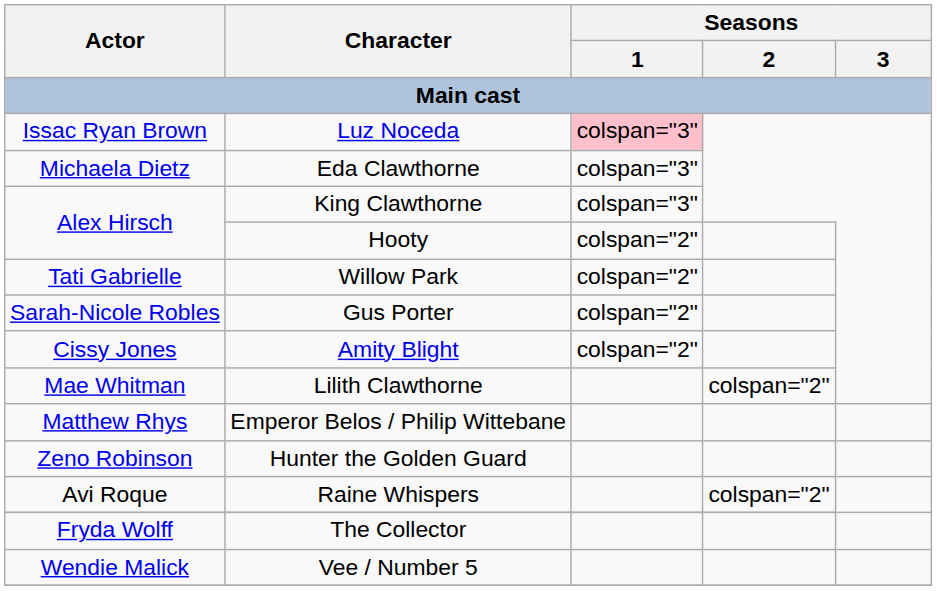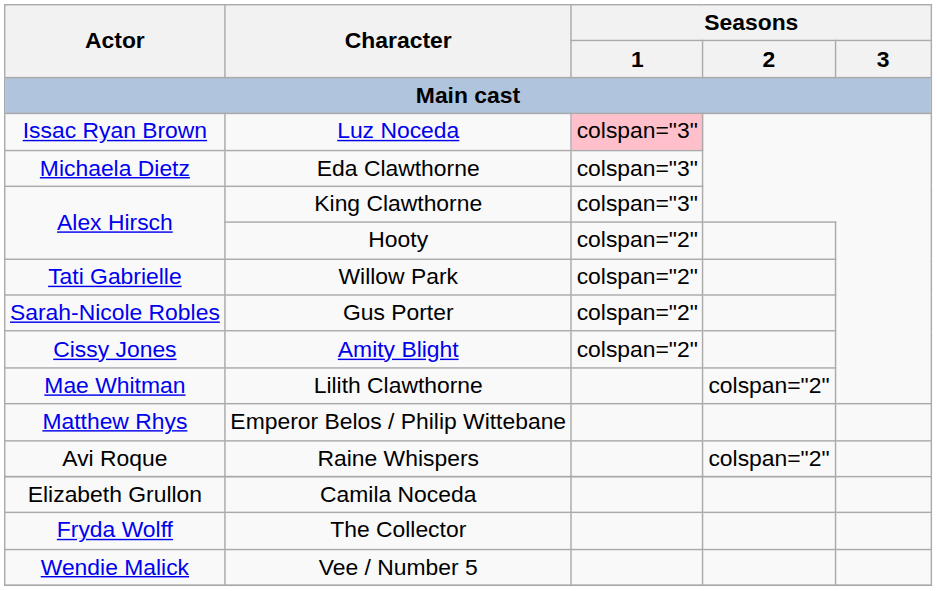- row: (398, 458)
+ row: (398, 494)
